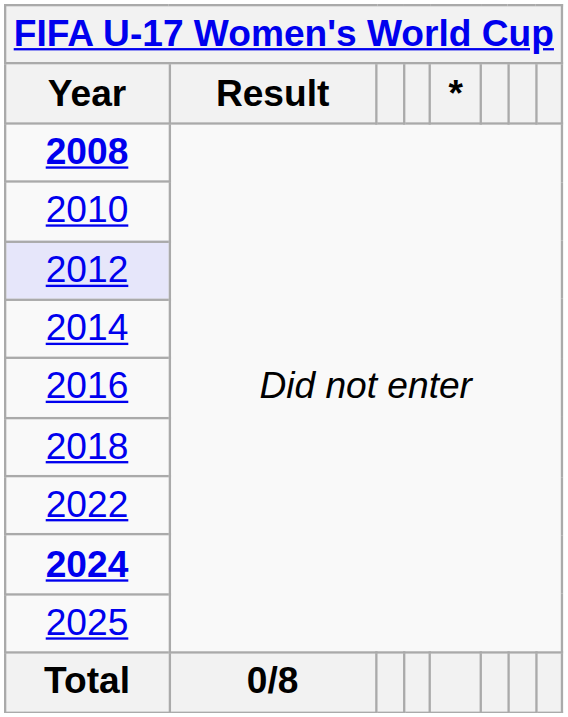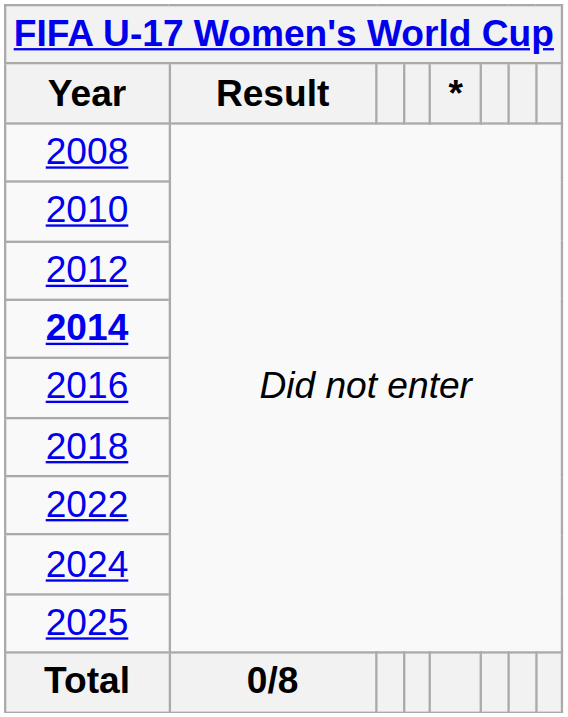(87, 151) bold -> (87, 151) normal
(87, 269) lavender background -> (87, 269) no background
(87, 328) normal -> (87, 328) bold
(87, 563) bold -> (87, 563) normal
